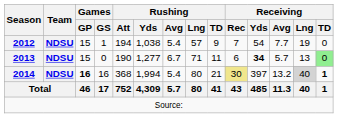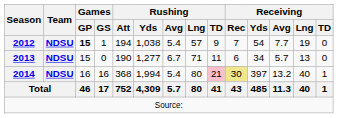(85, 43) normal -> (85, 43) bold
(259, 58) bold -> (259, 58) normal
(325, 58) lightgreen background -> (325, 58) no background
(85, 74) bold -> (85, 74) normal
(216, 74) no background -> (216, 74) pink background
(305, 74) lightgrey background -> (305, 74) no background
(325, 74) bold -> (325, 74) normal
